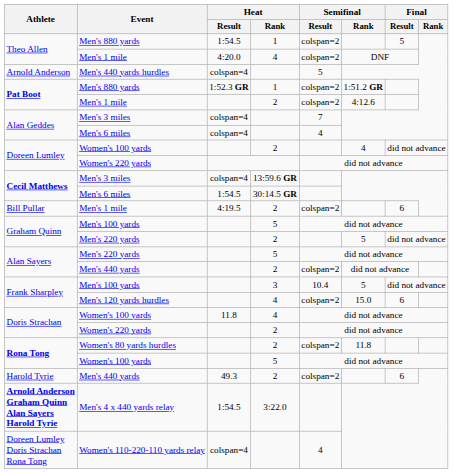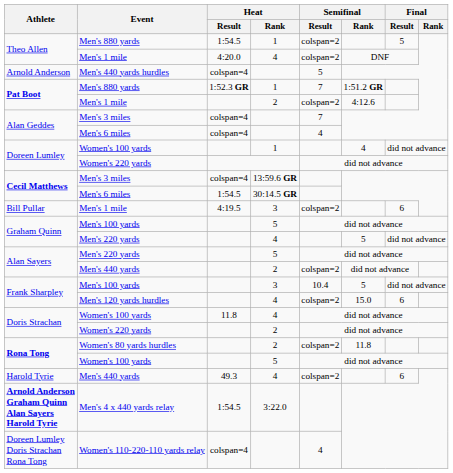(320, 87) colspan=2 -> (320, 87) 7
(275, 148) 2 -> (275, 148) 1
(275, 209) 2 -> (275, 209) 3
(275, 239) 2 -> (275, 239) 4
(275, 376) 2 -> (275, 376) 4
